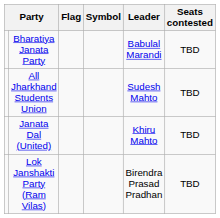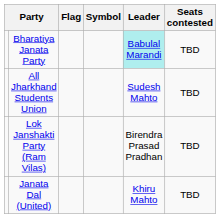(144, 49) no background -> (144, 49) paleturquoise background
rows swapped: (34, 135) <-> (34, 183)
